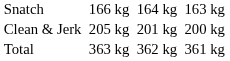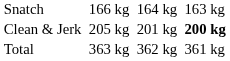(205, 29) normal -> (205, 29) bold
